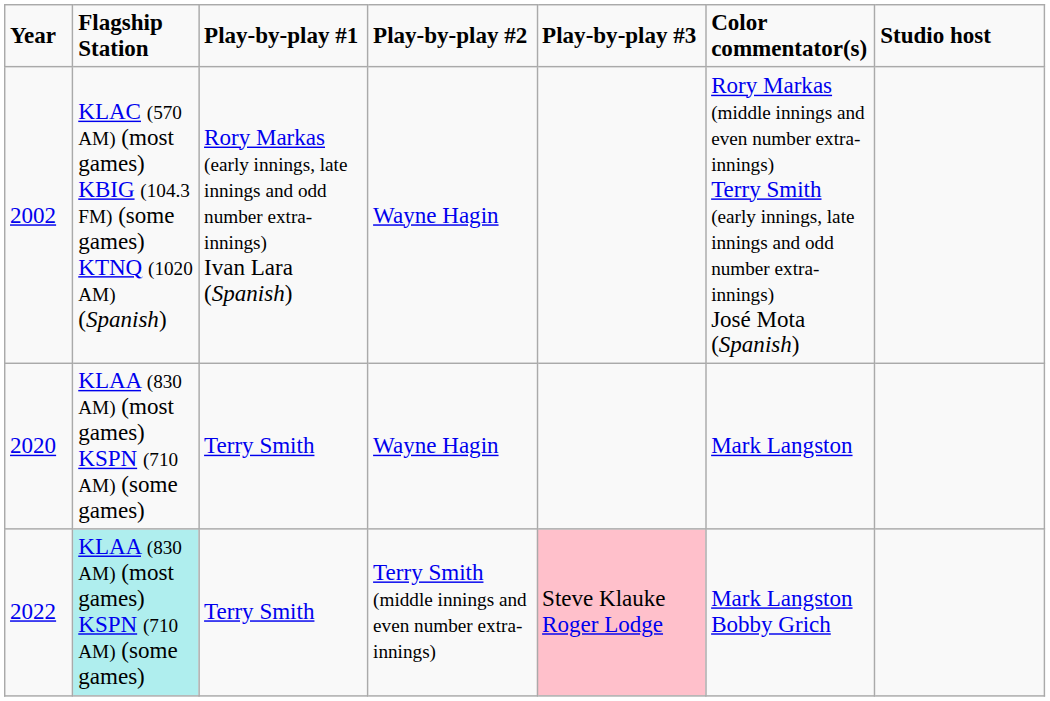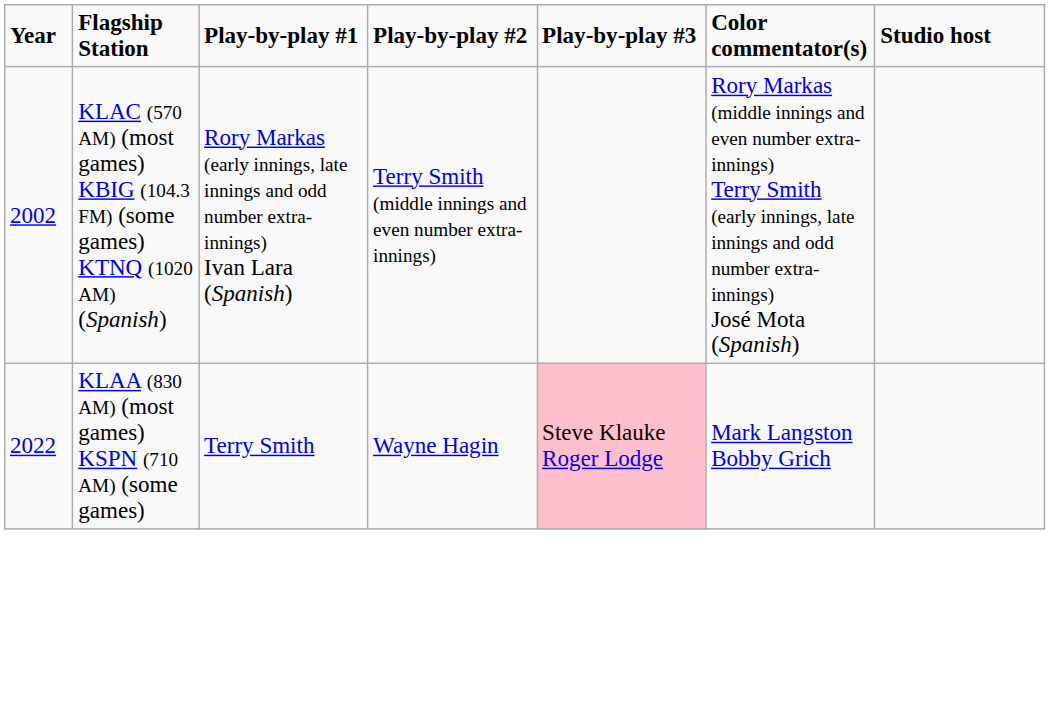(436, 214) Wayne Hagin -> (450, 214) Terry Smith (middle innings and even number extra-innings)
- row: (33, 445)
(130, 611) paleturquoise background -> (130, 445) no background
(450, 611) Terry Smith (middle innings and even number extra-innings) -> (436, 445) Wayne Hagin
